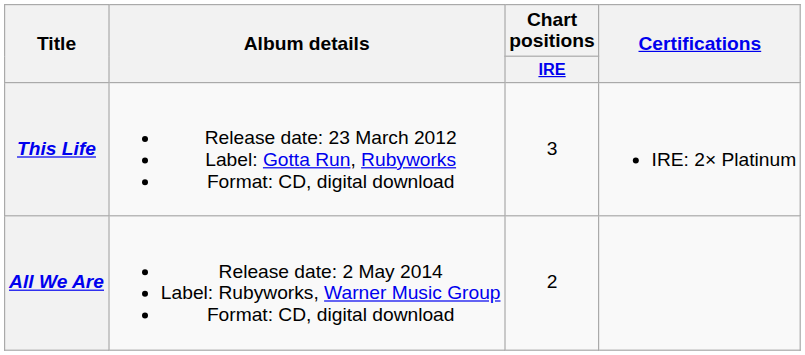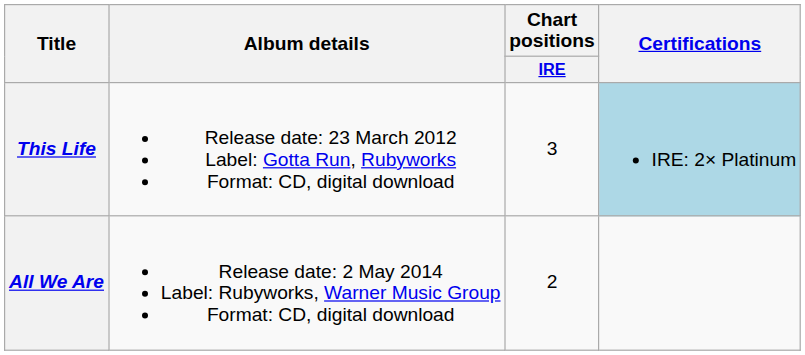(700, 160) no background -> (700, 160) lightblue background
